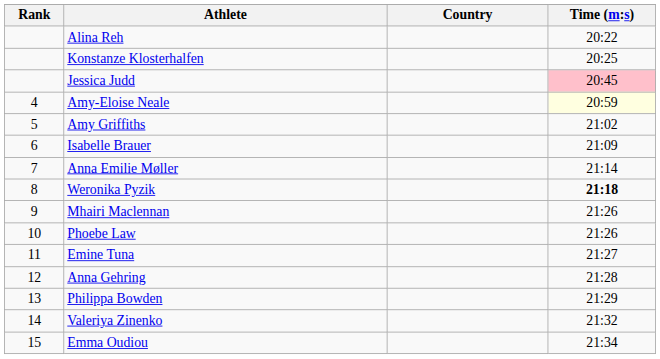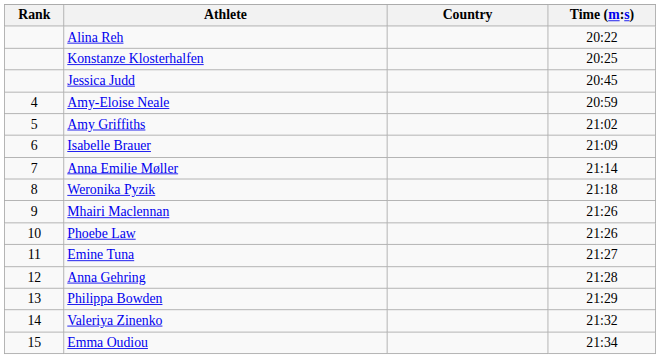(602, 80) pink background -> (602, 80) no background
(602, 102) lightyellow background -> (602, 102) no background
(602, 189) bold -> (602, 189) normal
